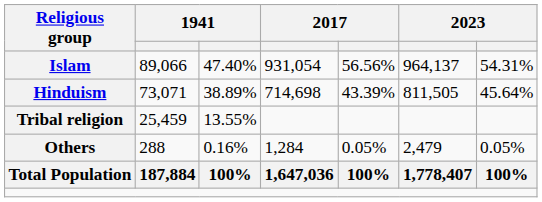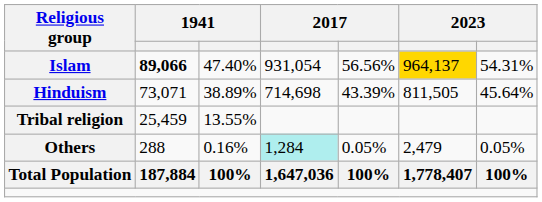(163, 65) normal -> (163, 65) bold
(431, 65) no background -> (431, 65) gold background
(284, 147) no background -> (284, 147) paleturquoise background
